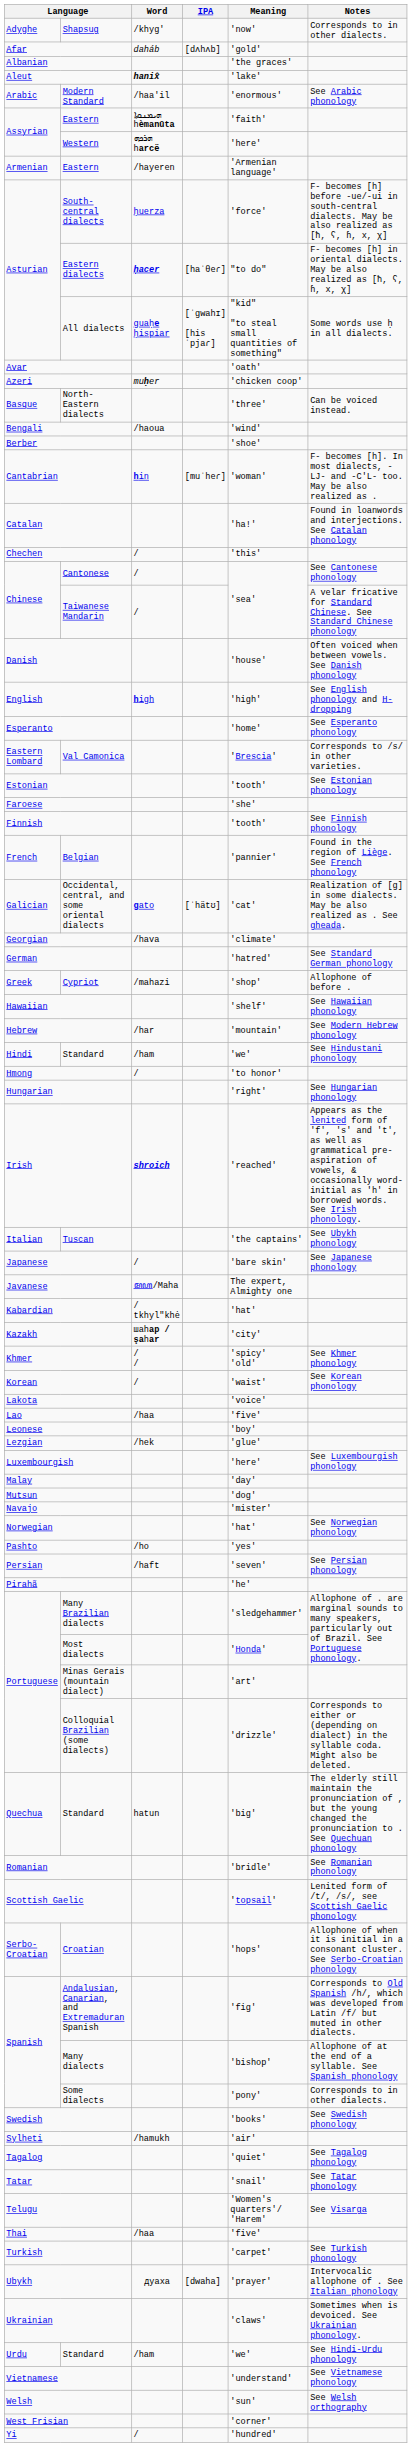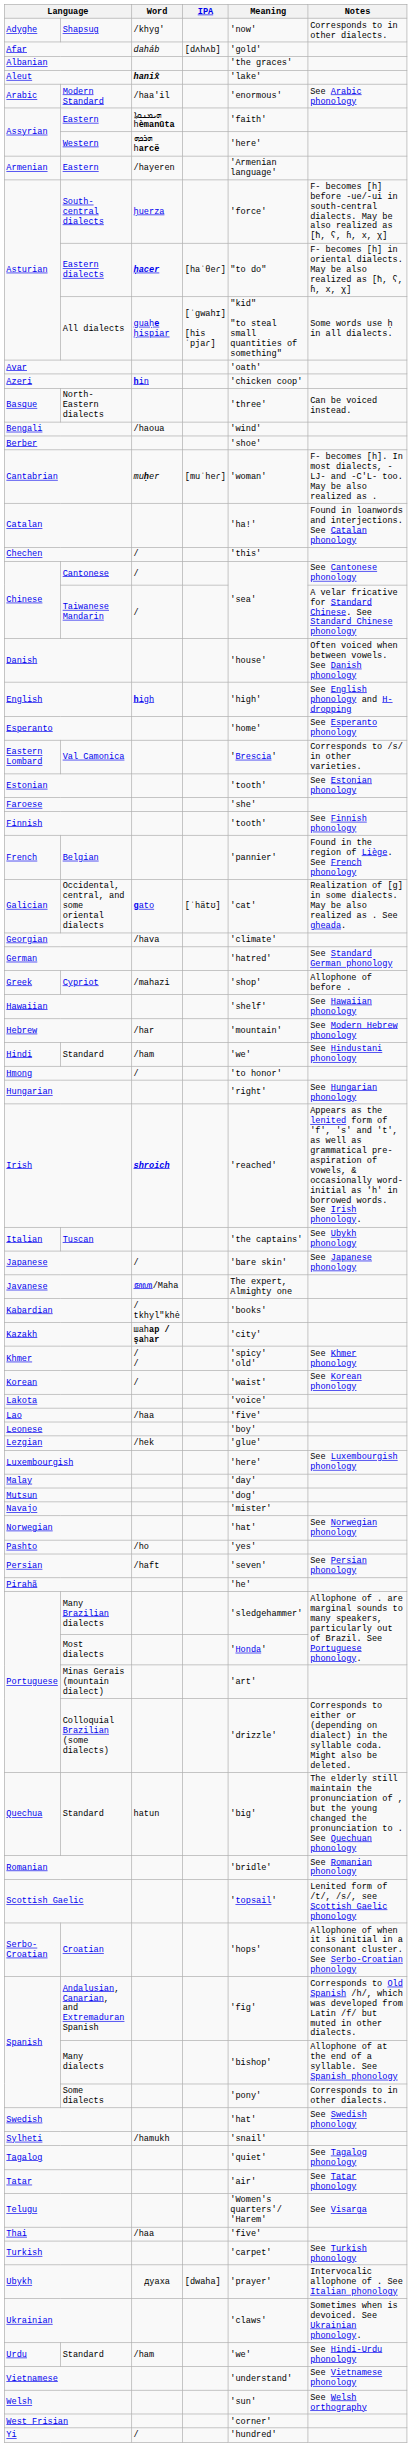(146, 381) muḥer -> (141, 381) hin
(141, 477) hin -> (146, 477) muḥer
(243, 1311) 'hat' -> (248, 1311) 'books'
(248, 2120) 'books' -> (243, 2120) 'hat'
(243, 2139) 'air' -> (248, 2139) 'snail'
(248, 2181) 'snail' -> (243, 2181) 'air'
